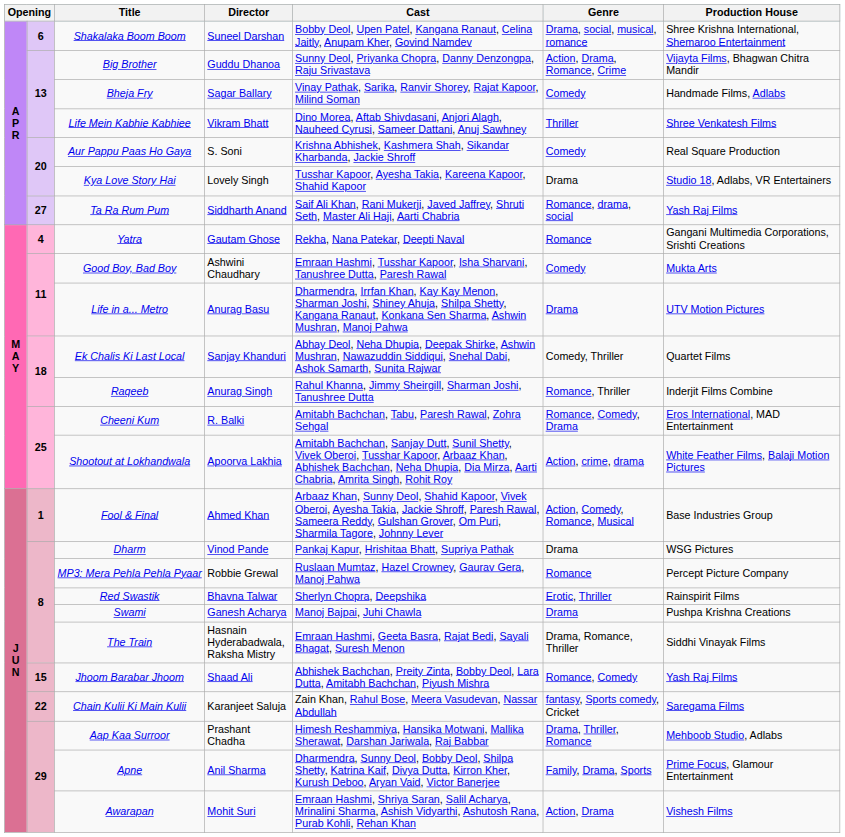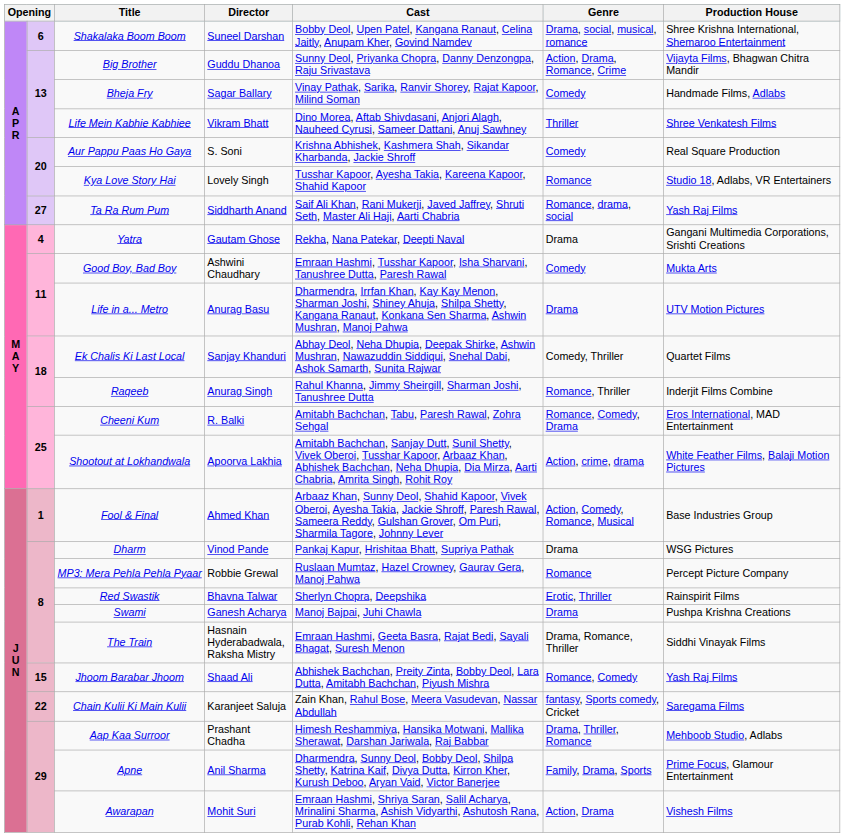(562, 181) Drama -> (569, 181) Romance
(569, 239) Romance -> (562, 239) Drama
